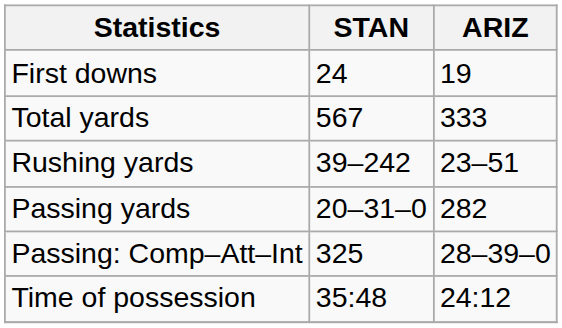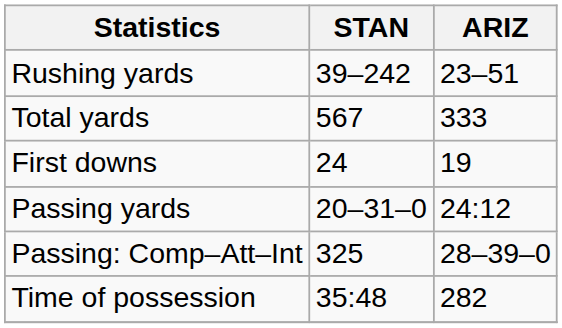rows swapped: (84, 72) <-> (102, 163)
(464, 208) 282 -> (476, 208) 24:12
(476, 298) 24:12 -> (464, 298) 282
